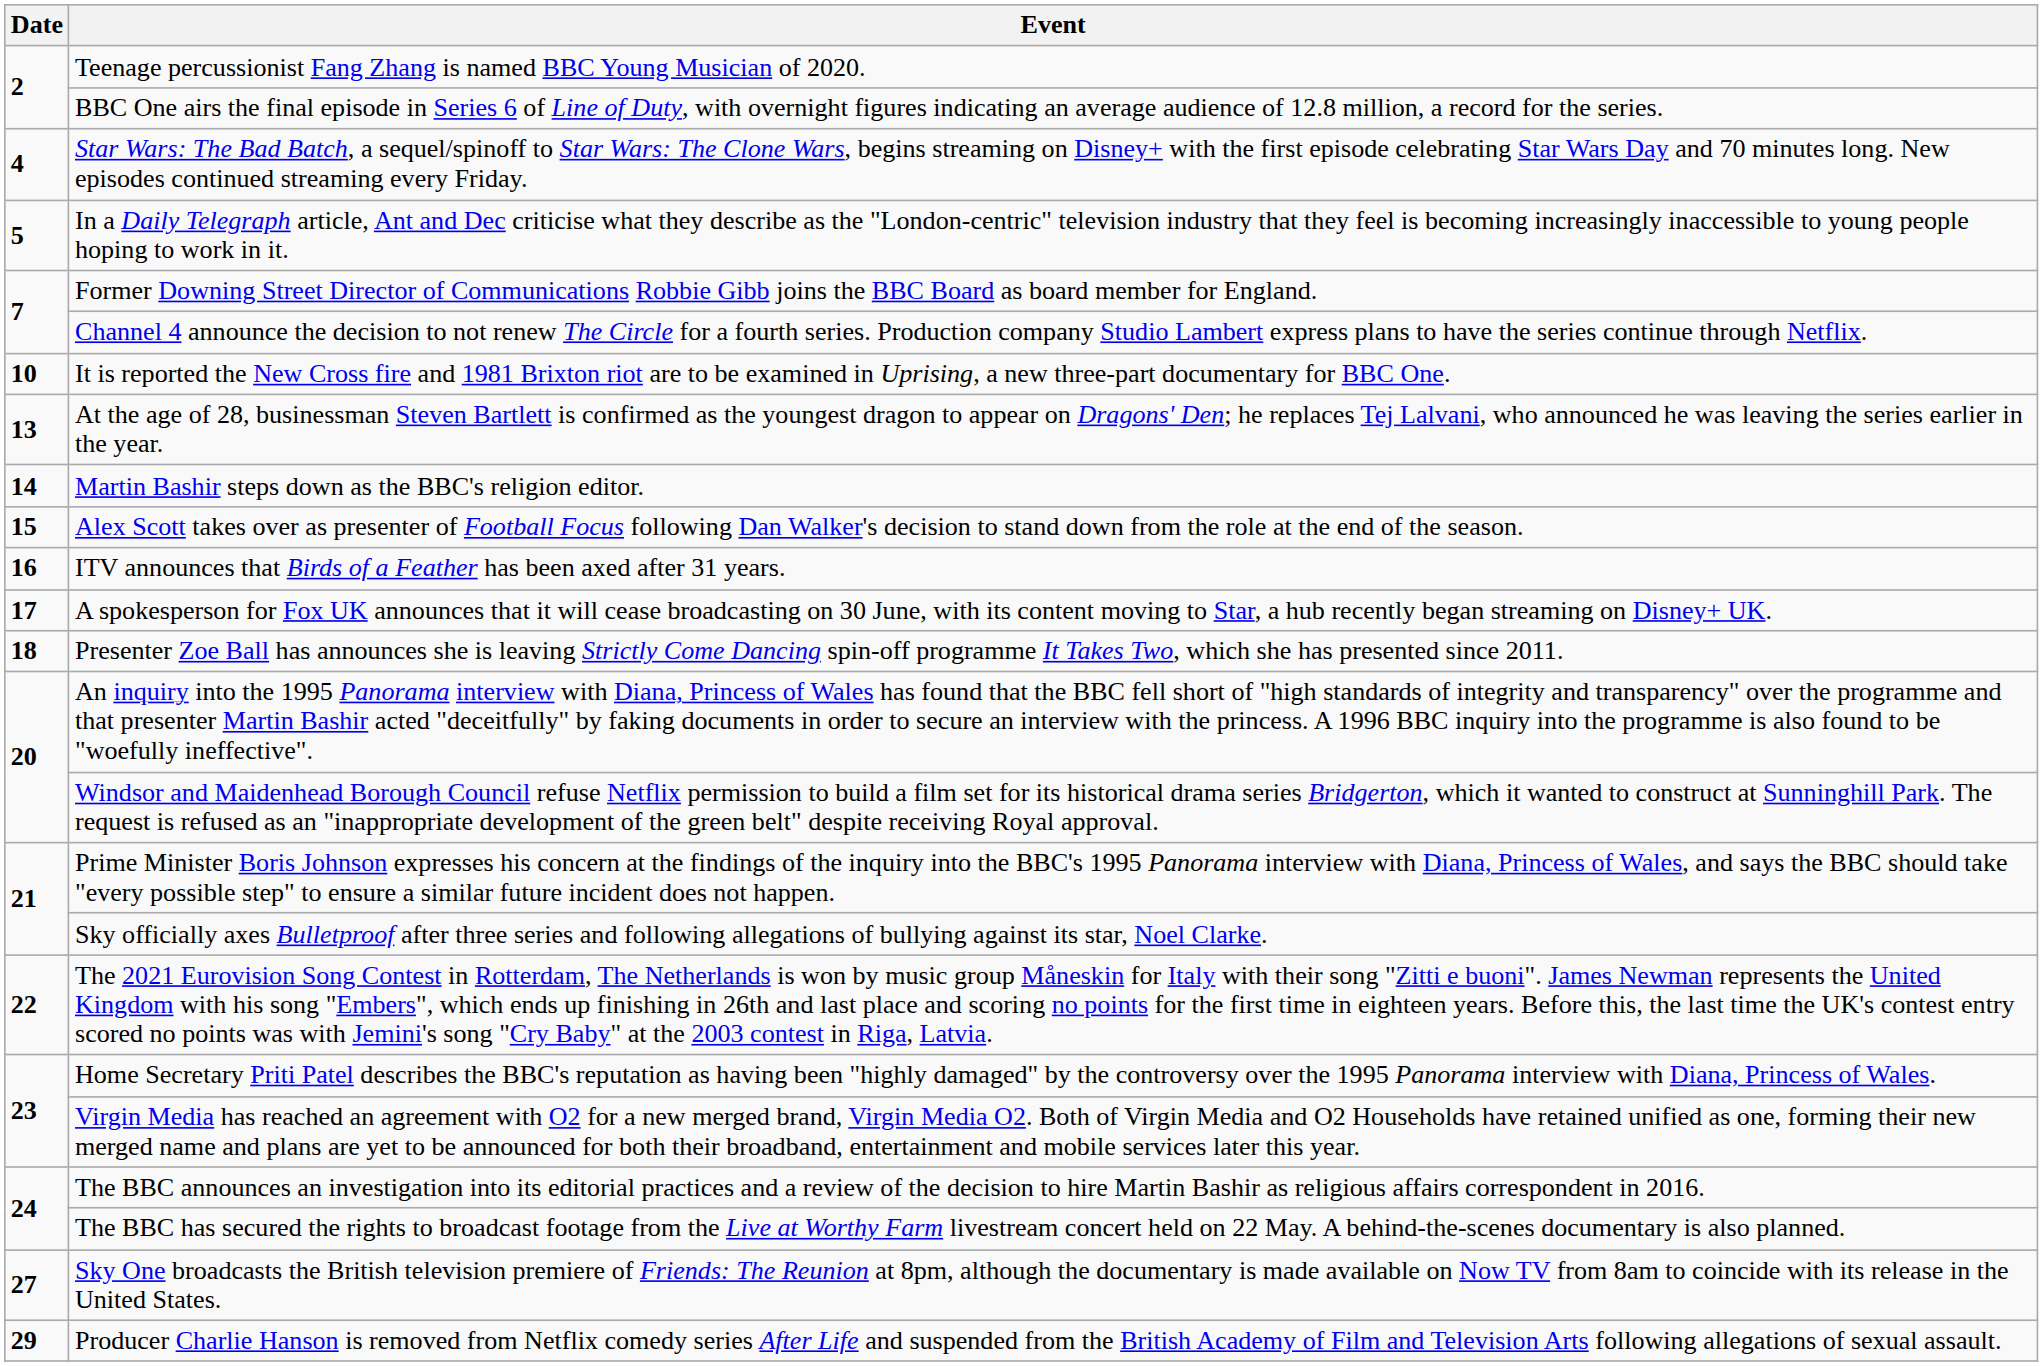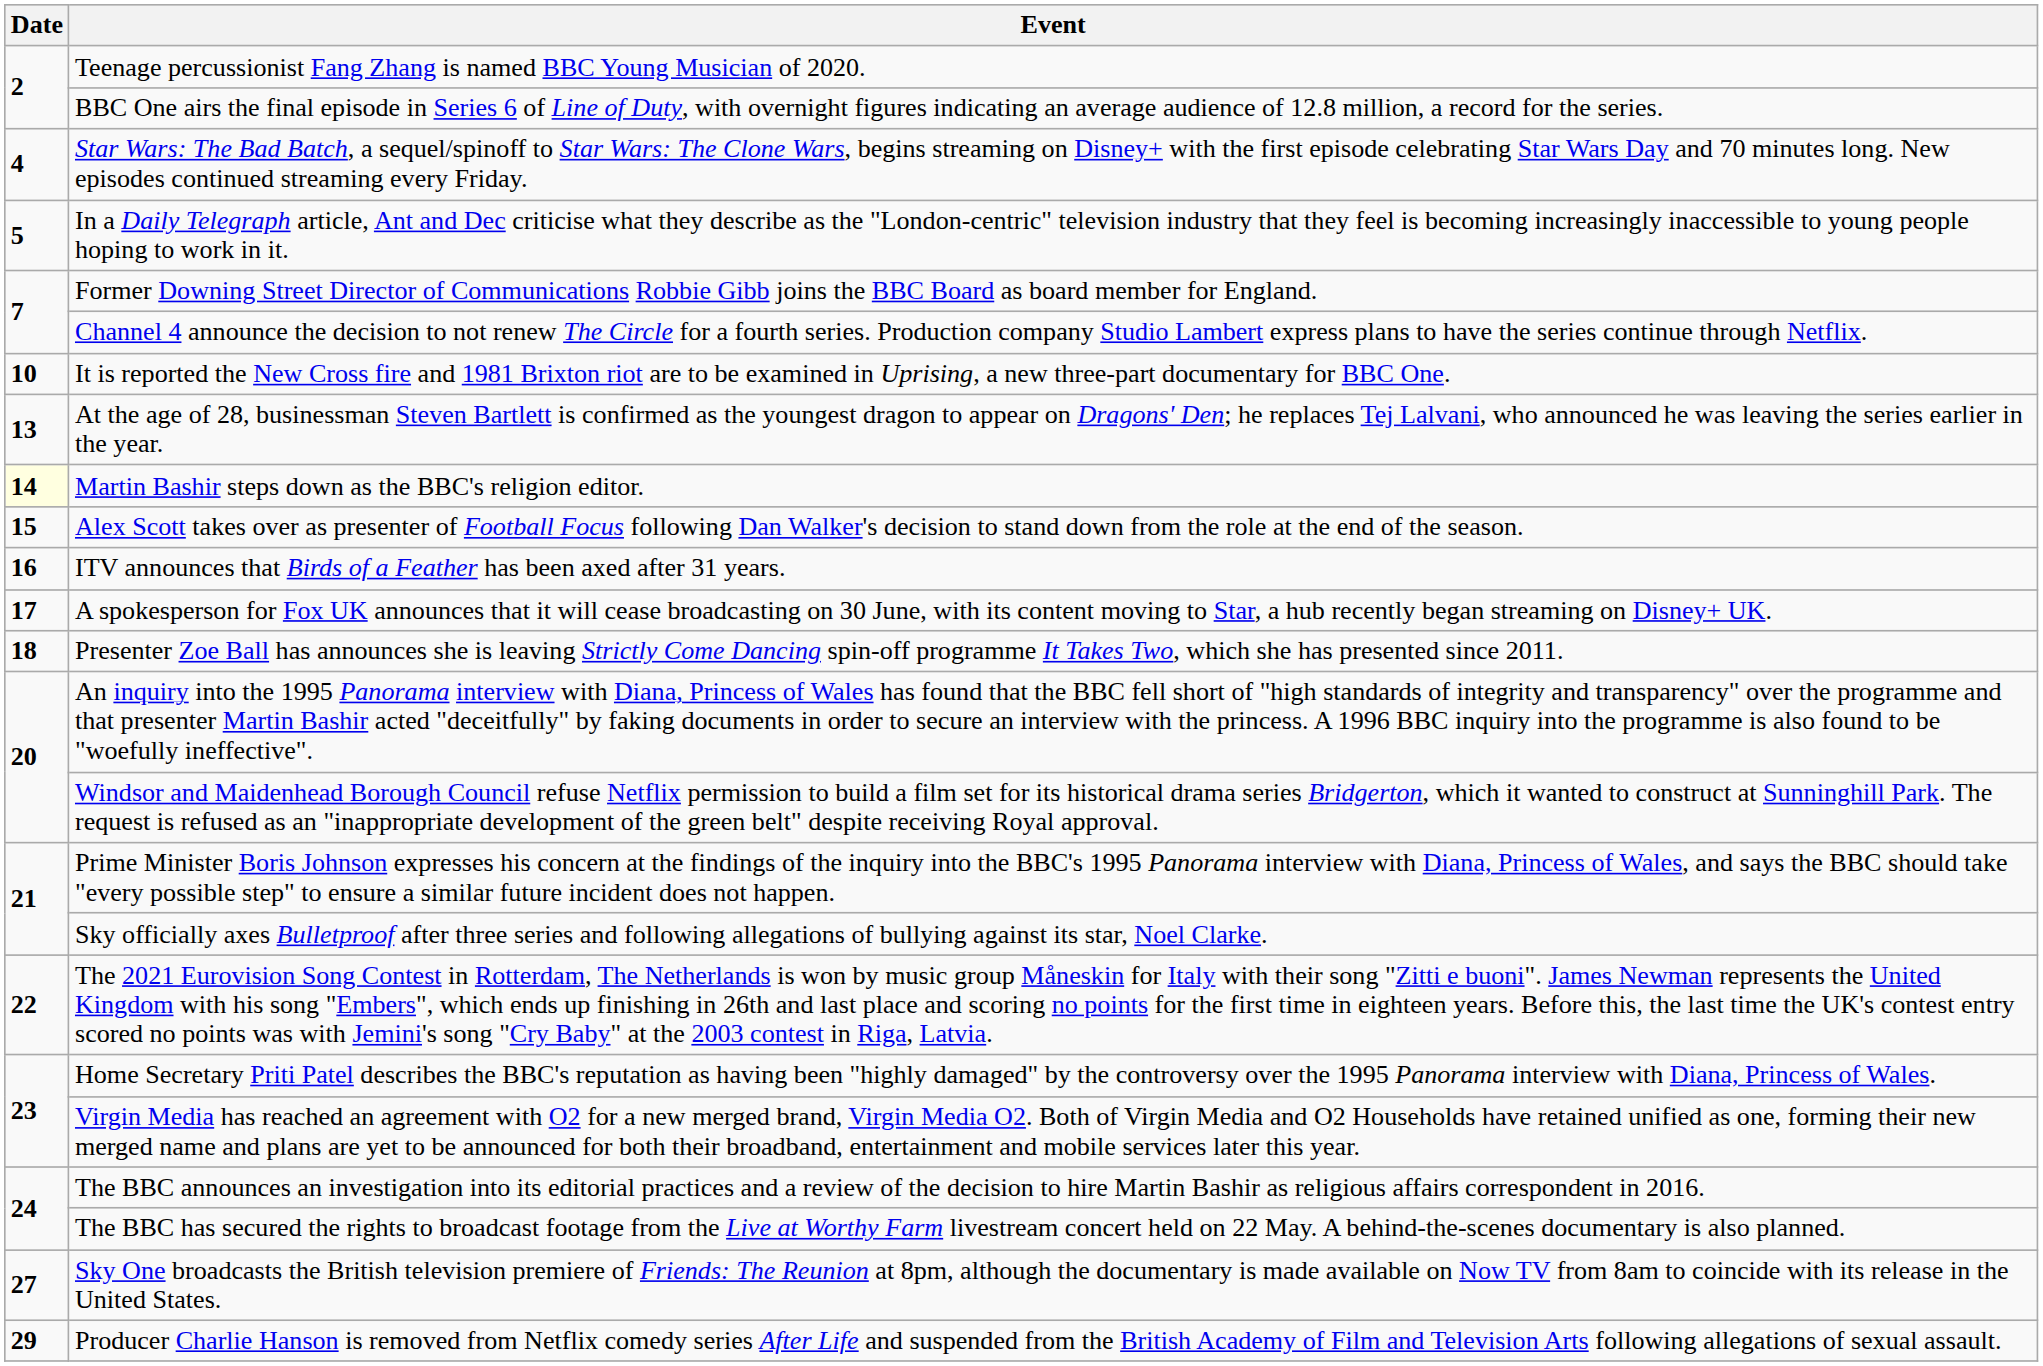(24, 485) no background -> (24, 485) lightyellow background
